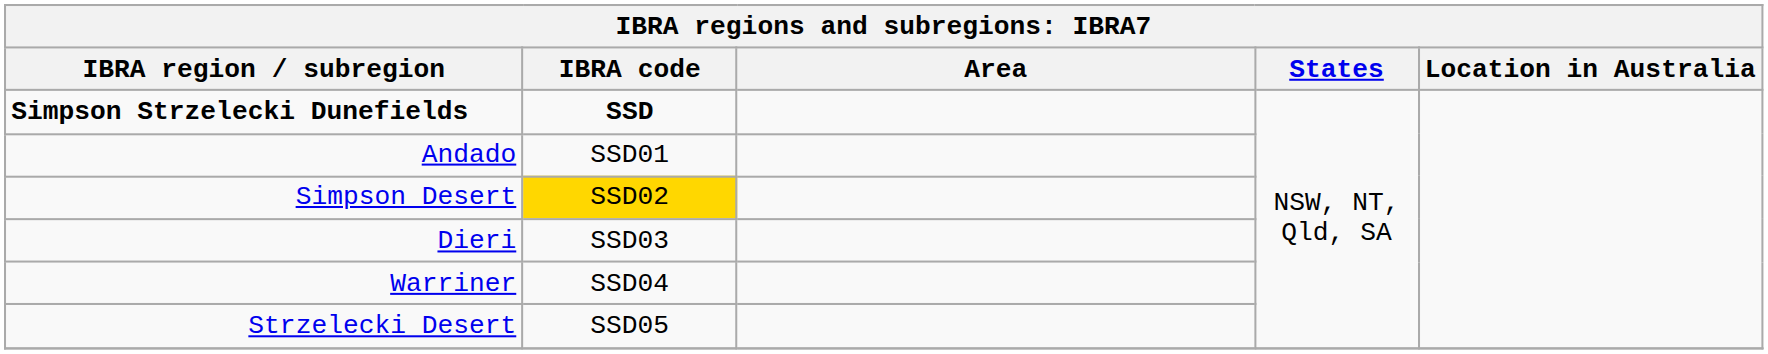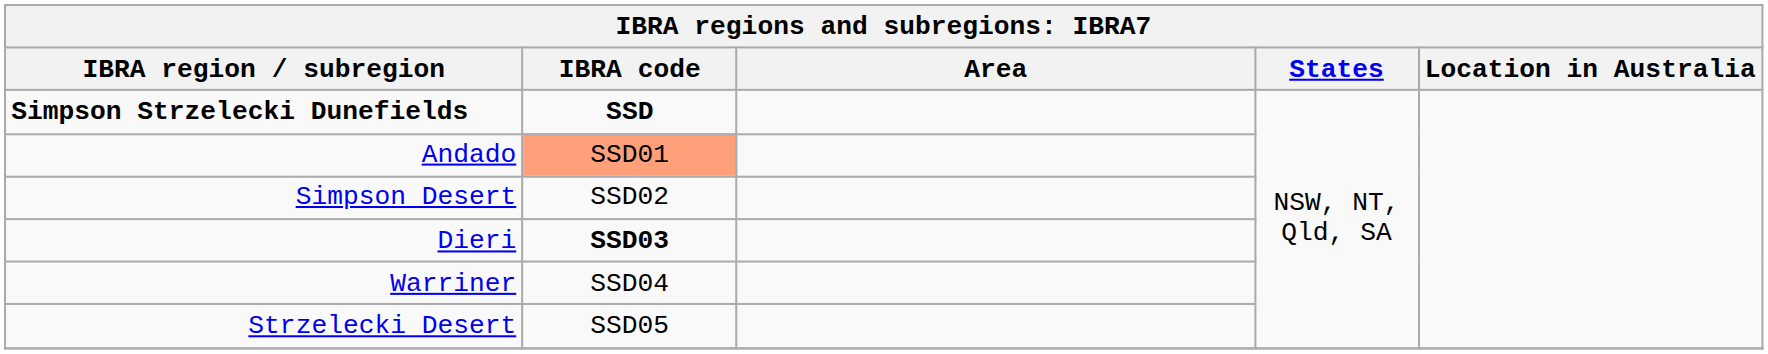(630, 155) no background -> (630, 155) lightsalmon background
(630, 198) gold background -> (630, 198) no background
(630, 240) normal -> (630, 240) bold
